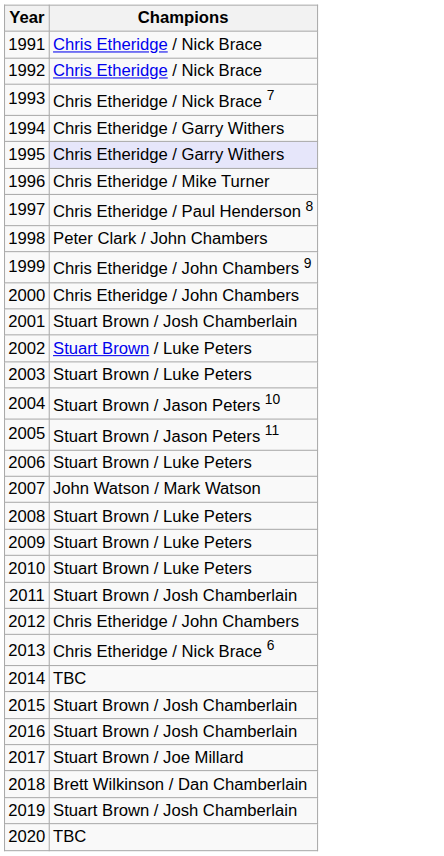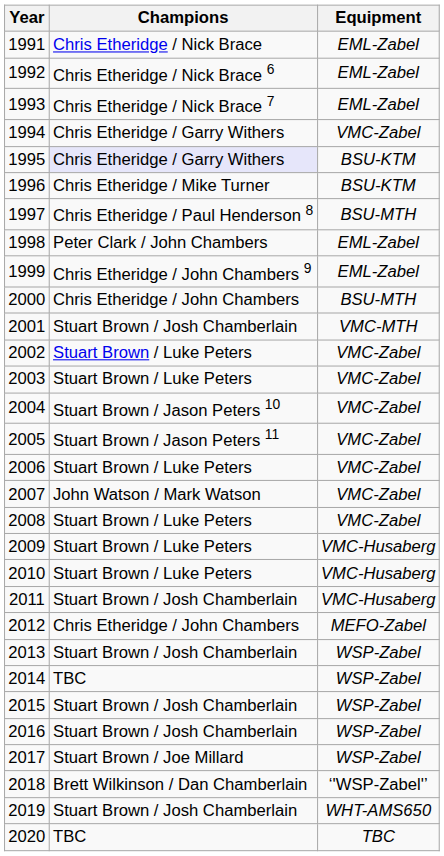+ column: (378, 18)
(158, 71) Chris Etheridge / Nick Brace -> (164, 73) Chris Etheridge / Nick Brace 6
(164, 650) Chris Etheridge / Nick Brace 6 -> (175, 652) Stuart Brown / Josh Chamberlain
